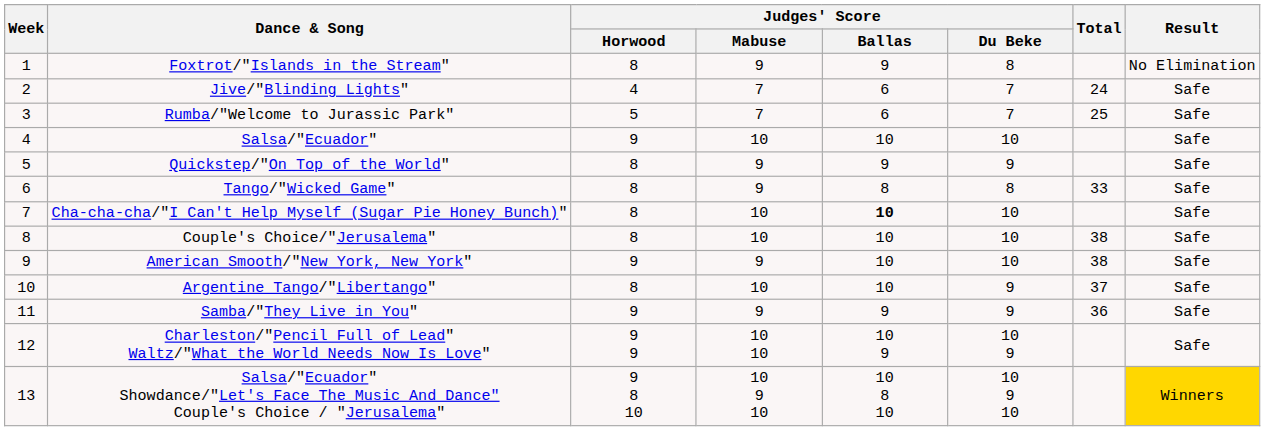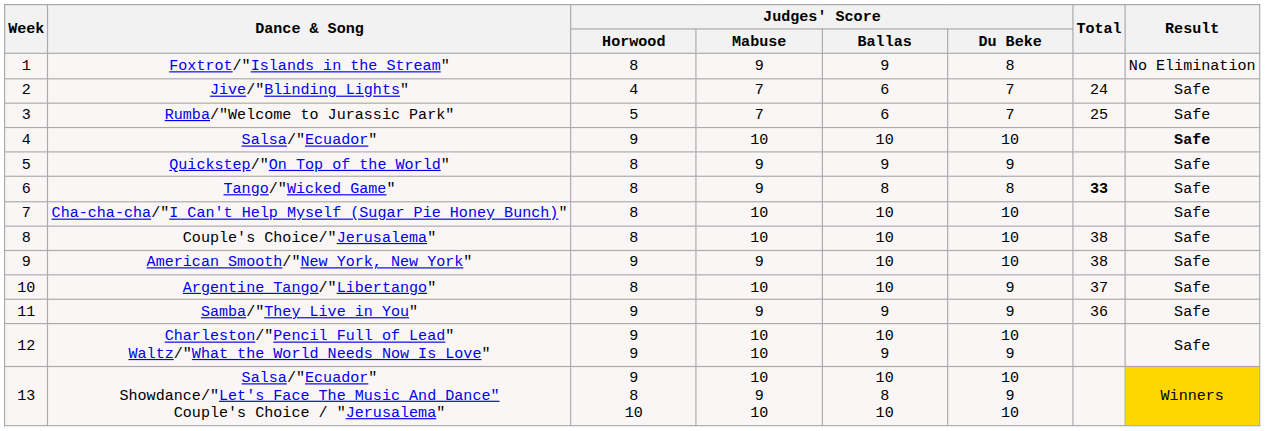(1192, 140) normal -> (1192, 140) bold
(1099, 189) normal -> (1099, 189) bold
(885, 213) bold -> (885, 213) normal
